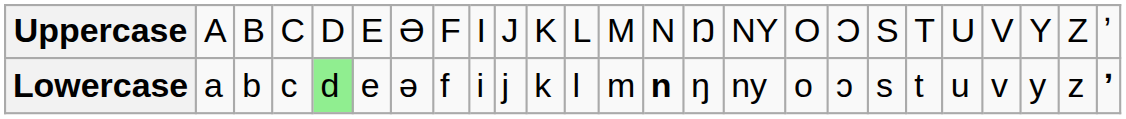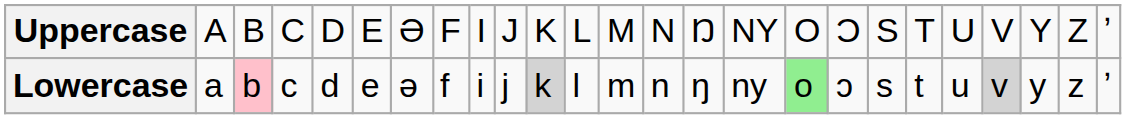(252, 85) no background -> (252, 85) pink background
(330, 85) lightgreen background -> (330, 85) no background
(543, 85) no background -> (543, 85) lightgrey background
(661, 85) bold -> (660, 85) normal
(803, 85) no background -> (803, 85) lightgreen background
(999, 85) no background -> (999, 85) lightgrey background
(1109, 85) bold -> (1108, 85) normal
